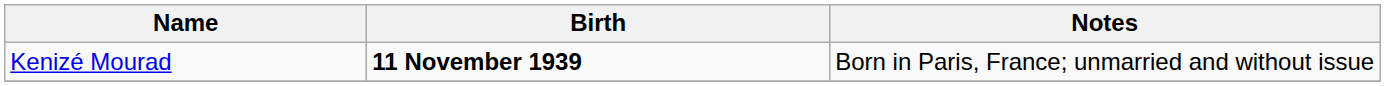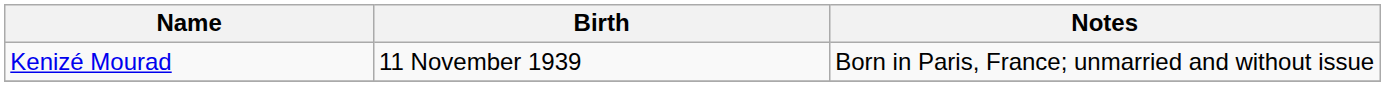(477, 61) bold -> (480, 61) normal
